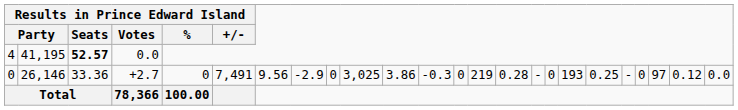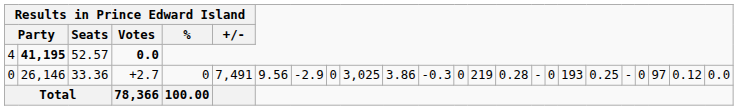(43, 55) normal -> (43, 55) bold
(90, 55) bold -> (90, 55) normal
(148, 55) normal -> (148, 55) bold
